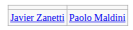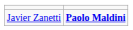(97, 17) normal -> (96, 17) bold
